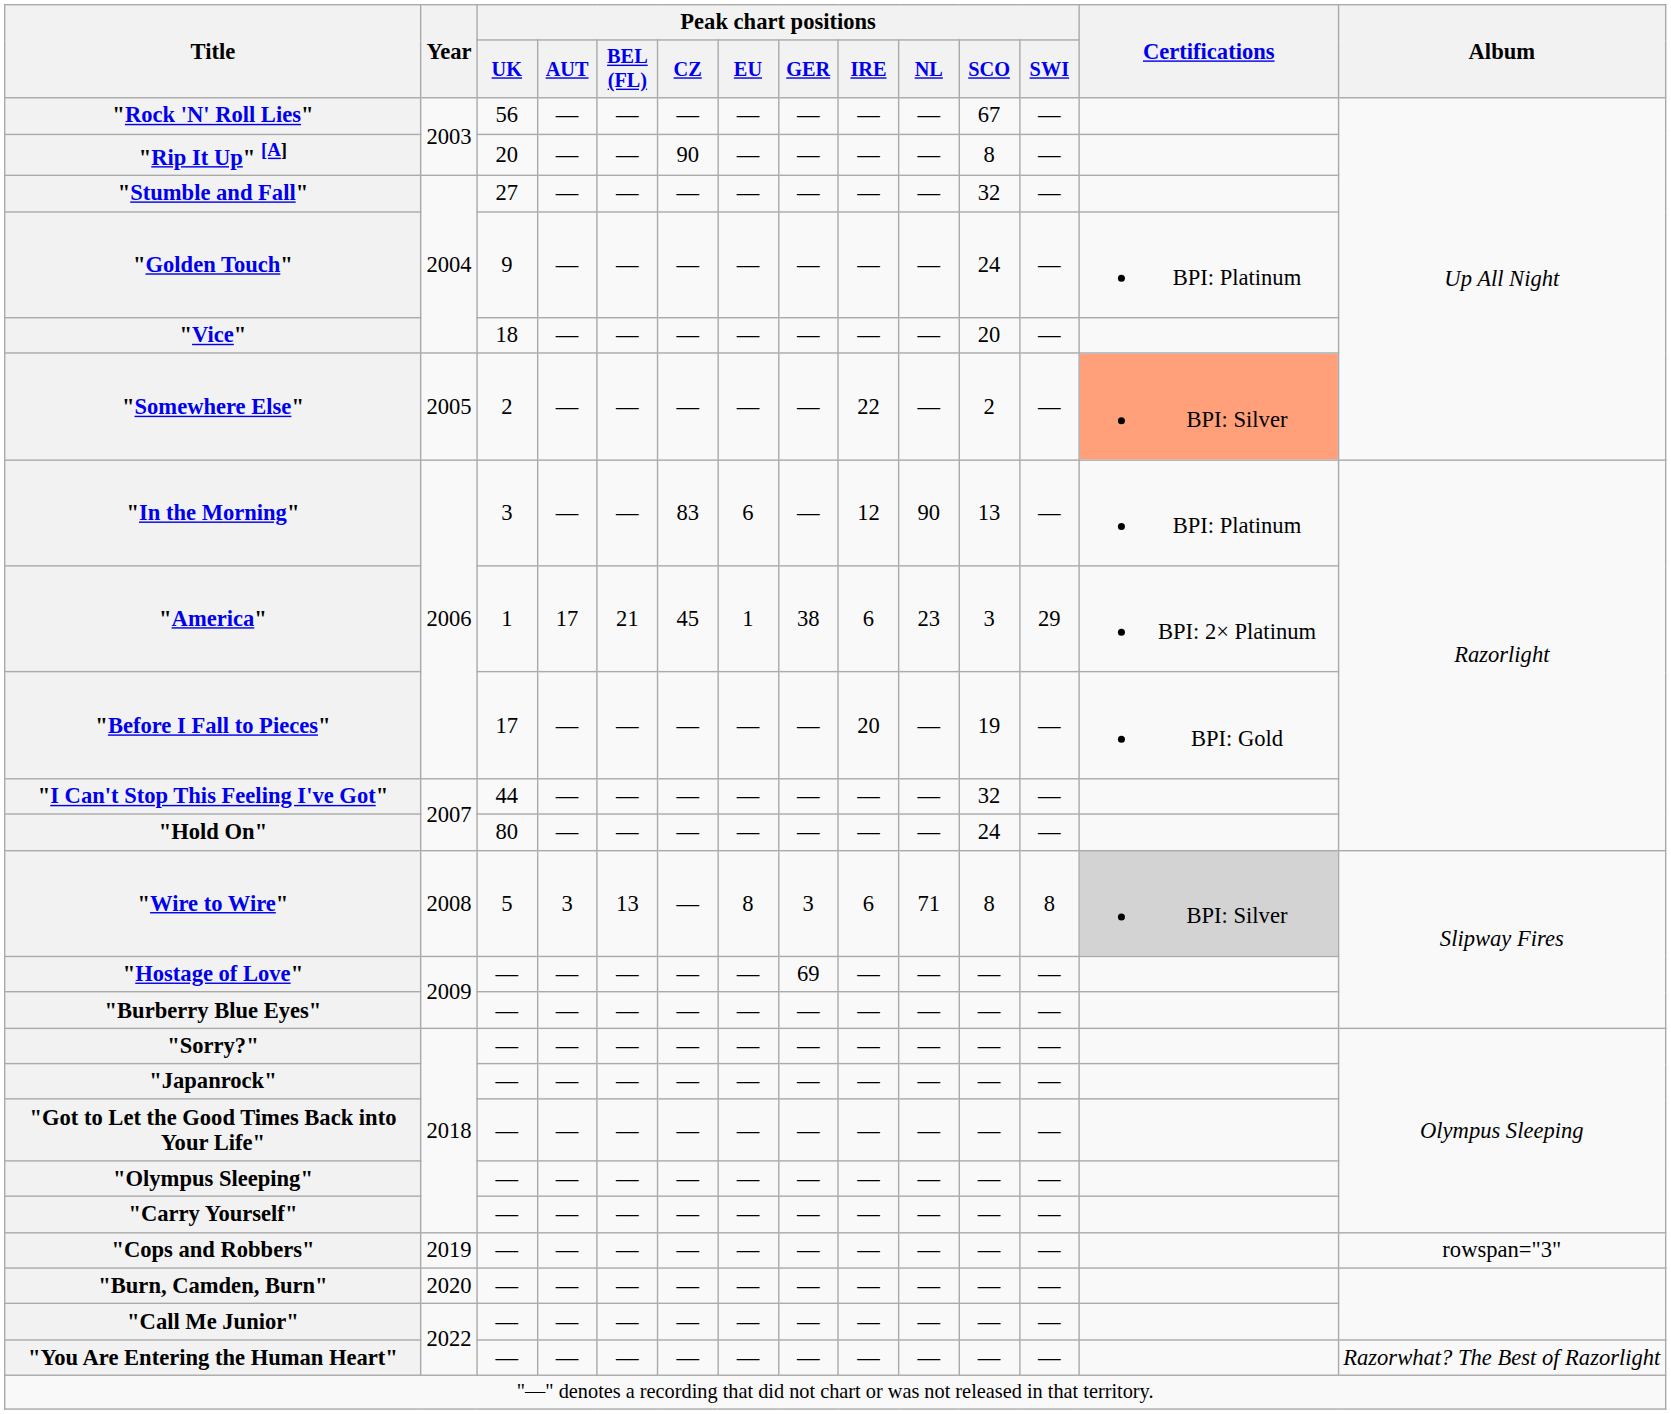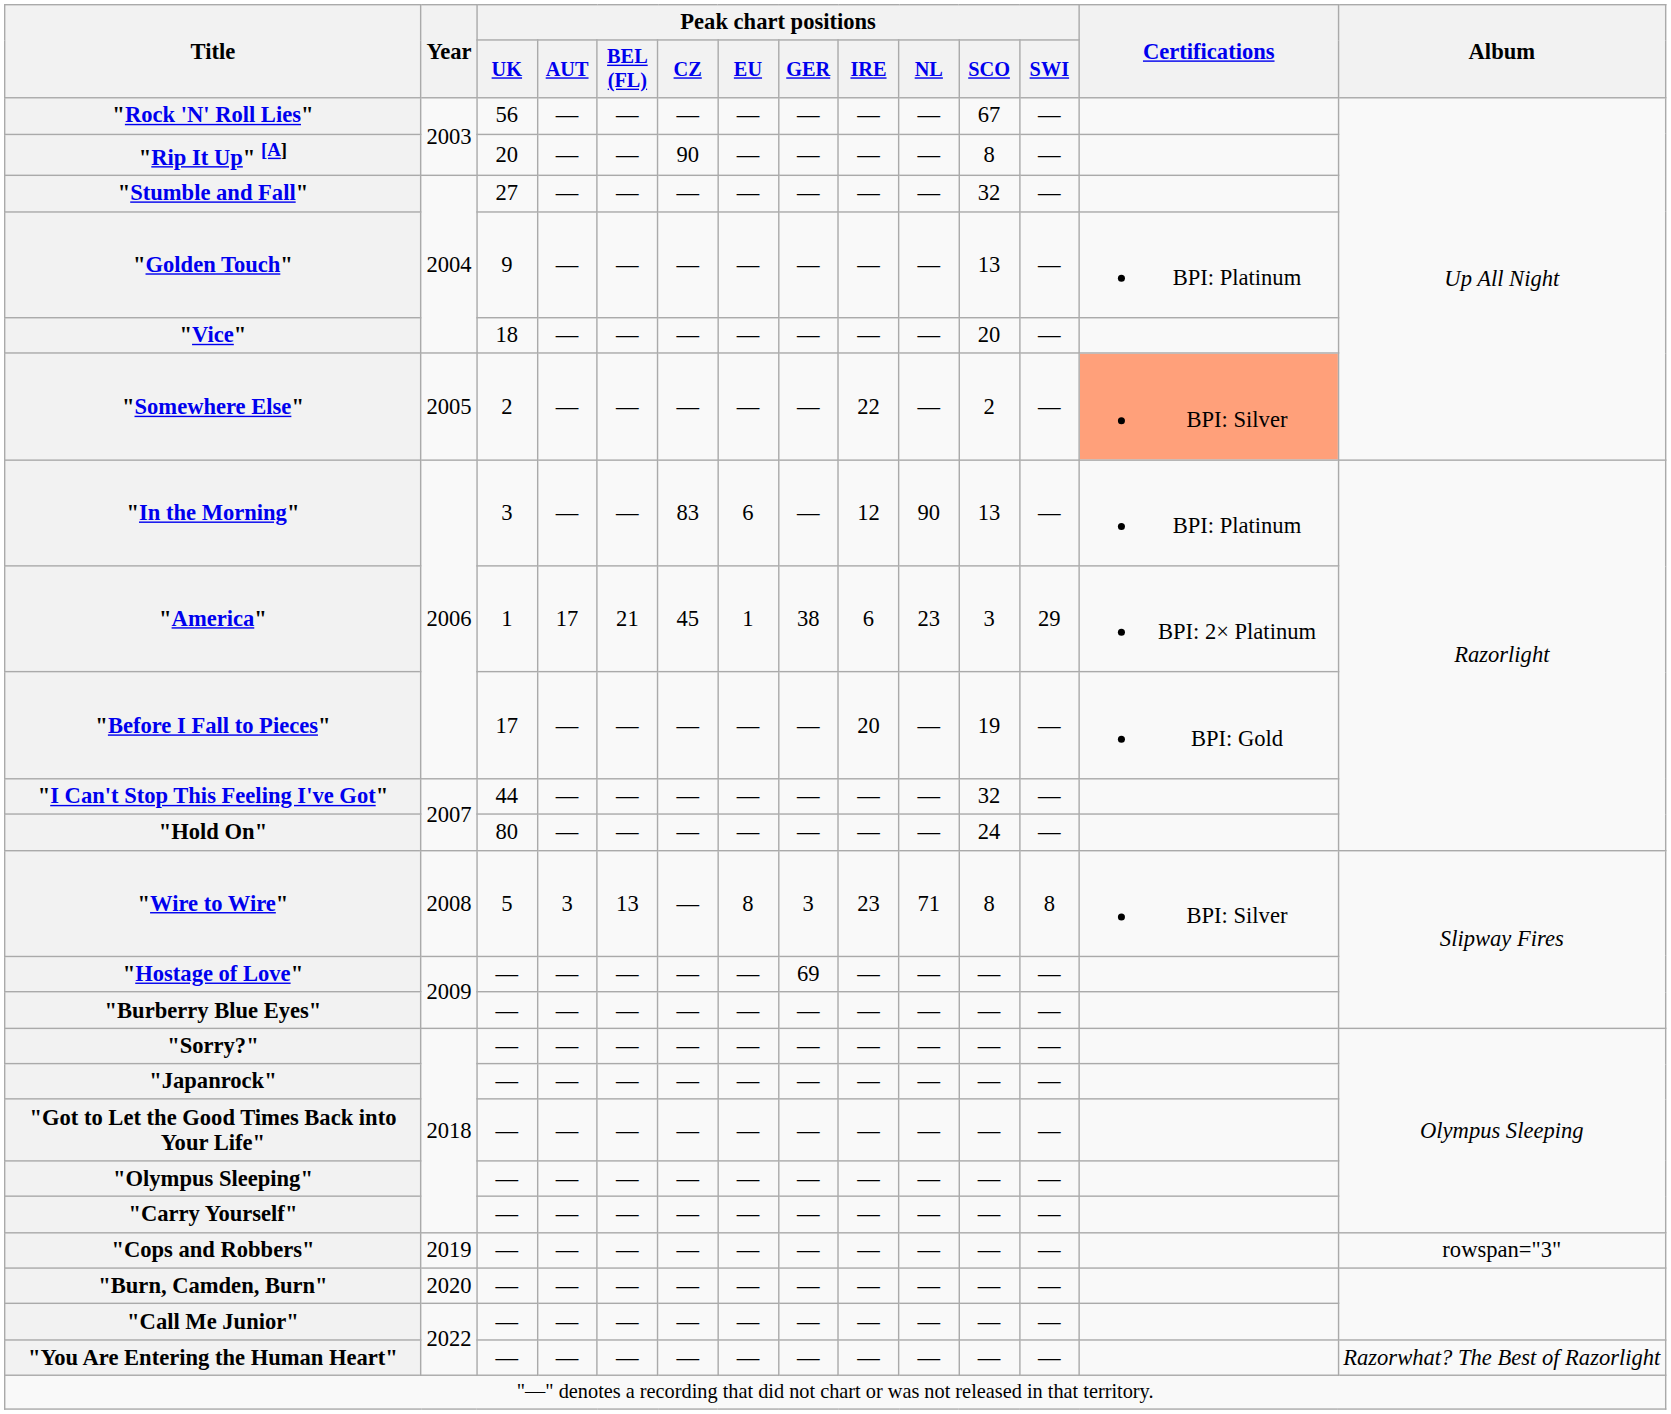(989, 264) 24 -> (989, 264) 13
(869, 903) 6 -> (869, 903) 23
(1209, 916) lightgrey background -> (1209, 916) no background
